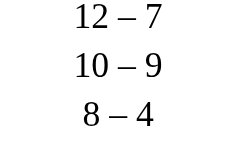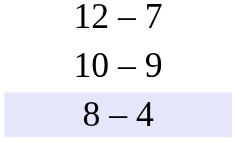(118, 114) no background -> (118, 114) lavender background
